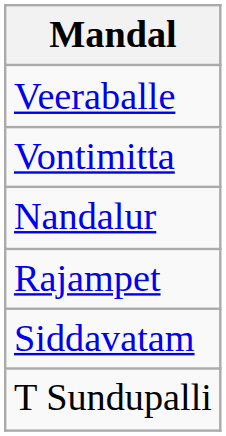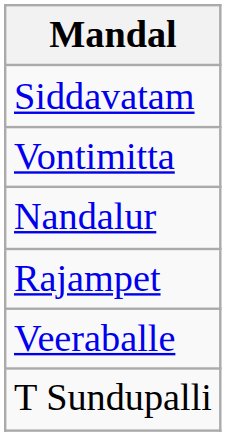(95, 95) Veeraballe -> (104, 95) Siddavatam
(104, 338) Siddavatam -> (95, 338) Veeraballe
